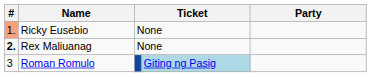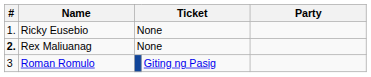(11, 30) lightsalmon background -> (11, 30) no background
(180, 64) lightblue background -> (180, 64) no background
